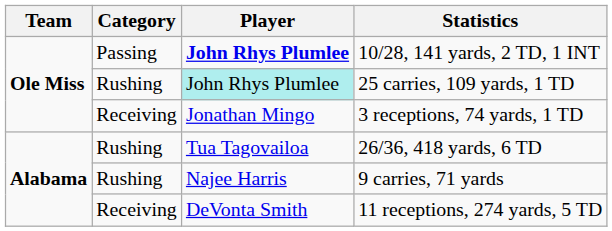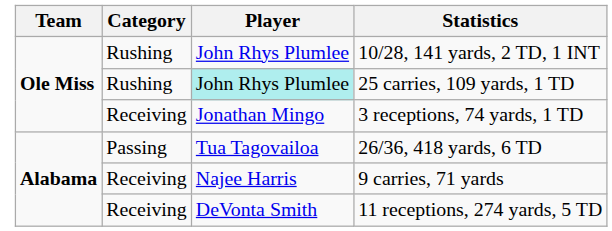(127, 52) Passing -> (139, 52) Rushing
(267, 52) bold -> (272, 52) normal
(129, 146) Rushing -> (137, 146) Passing
(129, 178) Rushing -> (146, 178) Receiving
